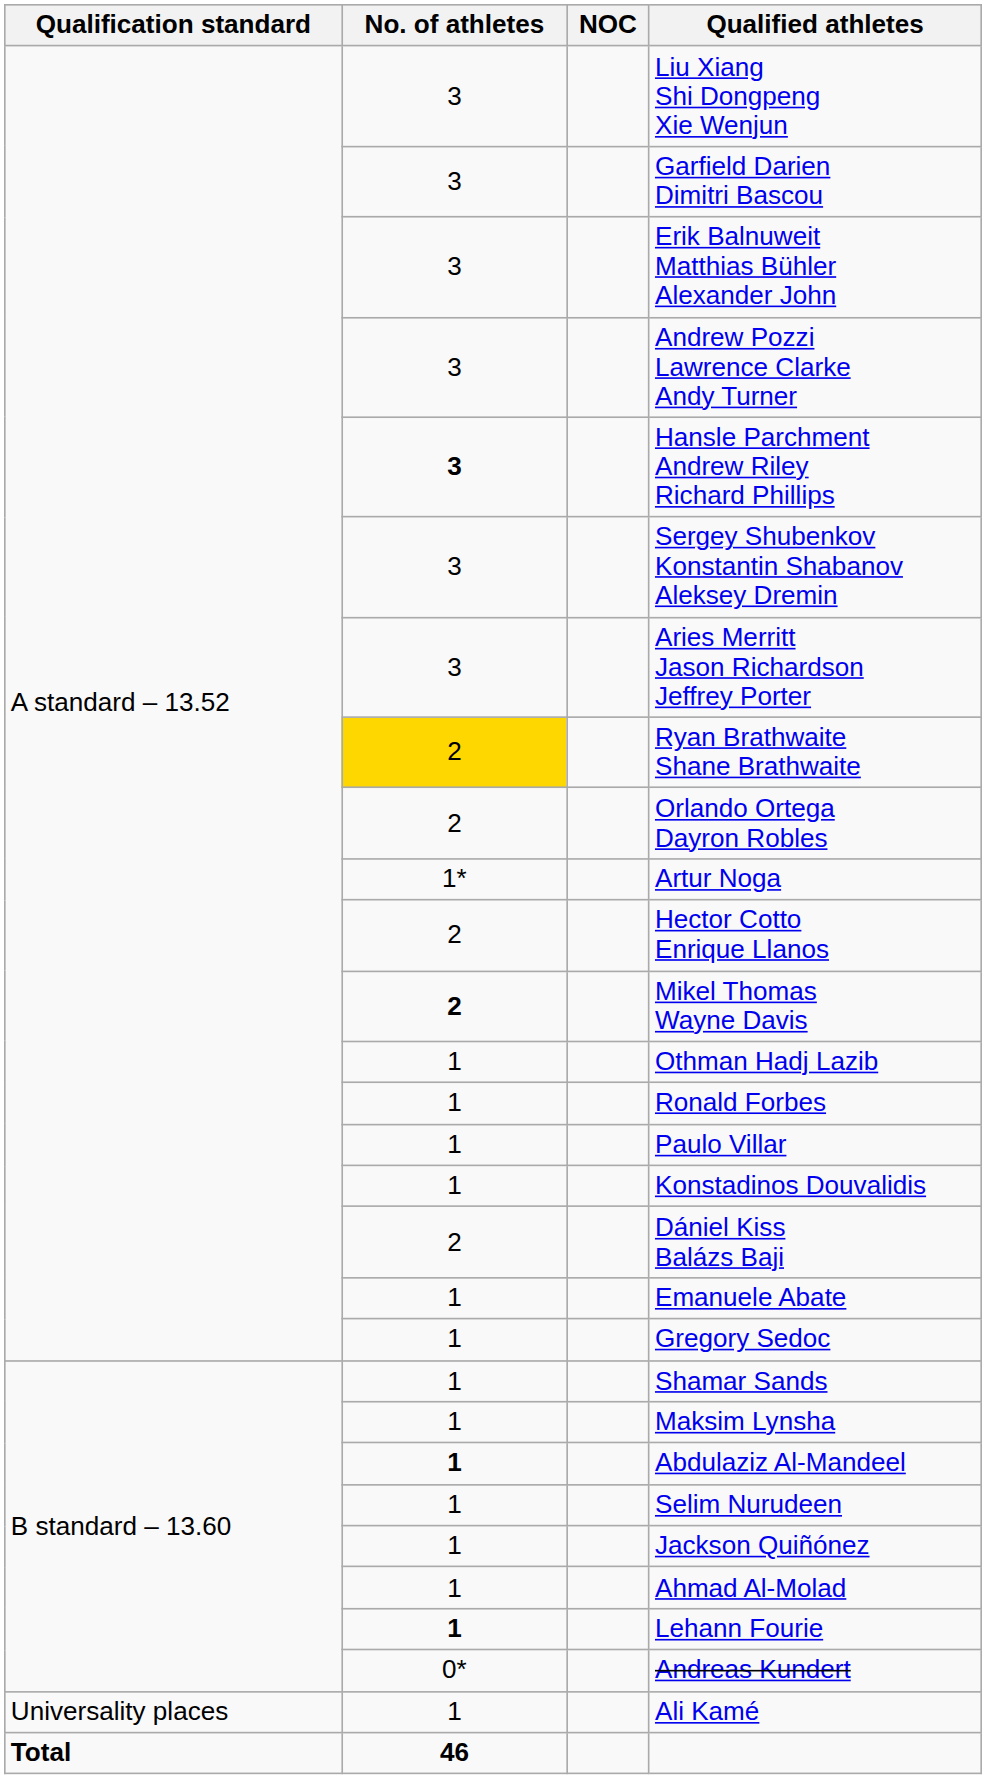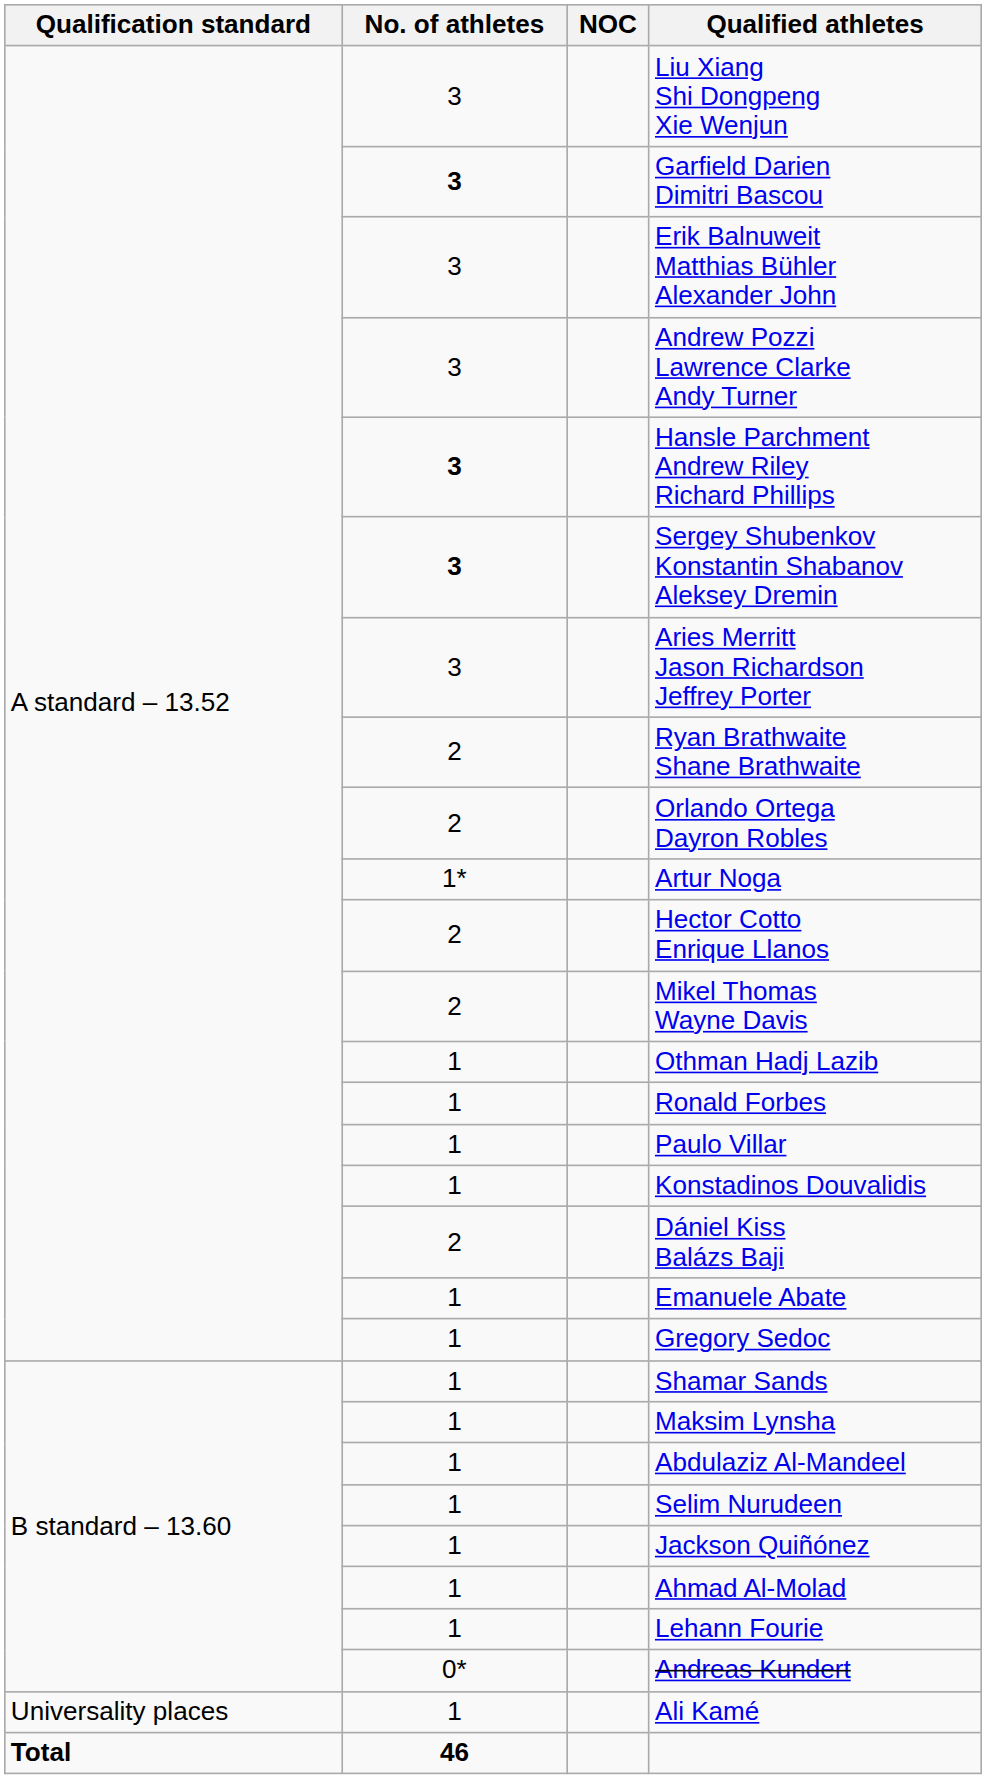(454, 181) normal -> (454, 181) bold
(454, 566) normal -> (454, 566) bold
(454, 752) gold background -> (454, 752) no background
(454, 1005) bold -> (454, 1005) normal
(454, 1463) bold -> (454, 1463) normal
(454, 1628) bold -> (454, 1628) normal
